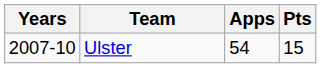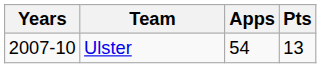(293, 47) 15 -> (293, 47) 13
